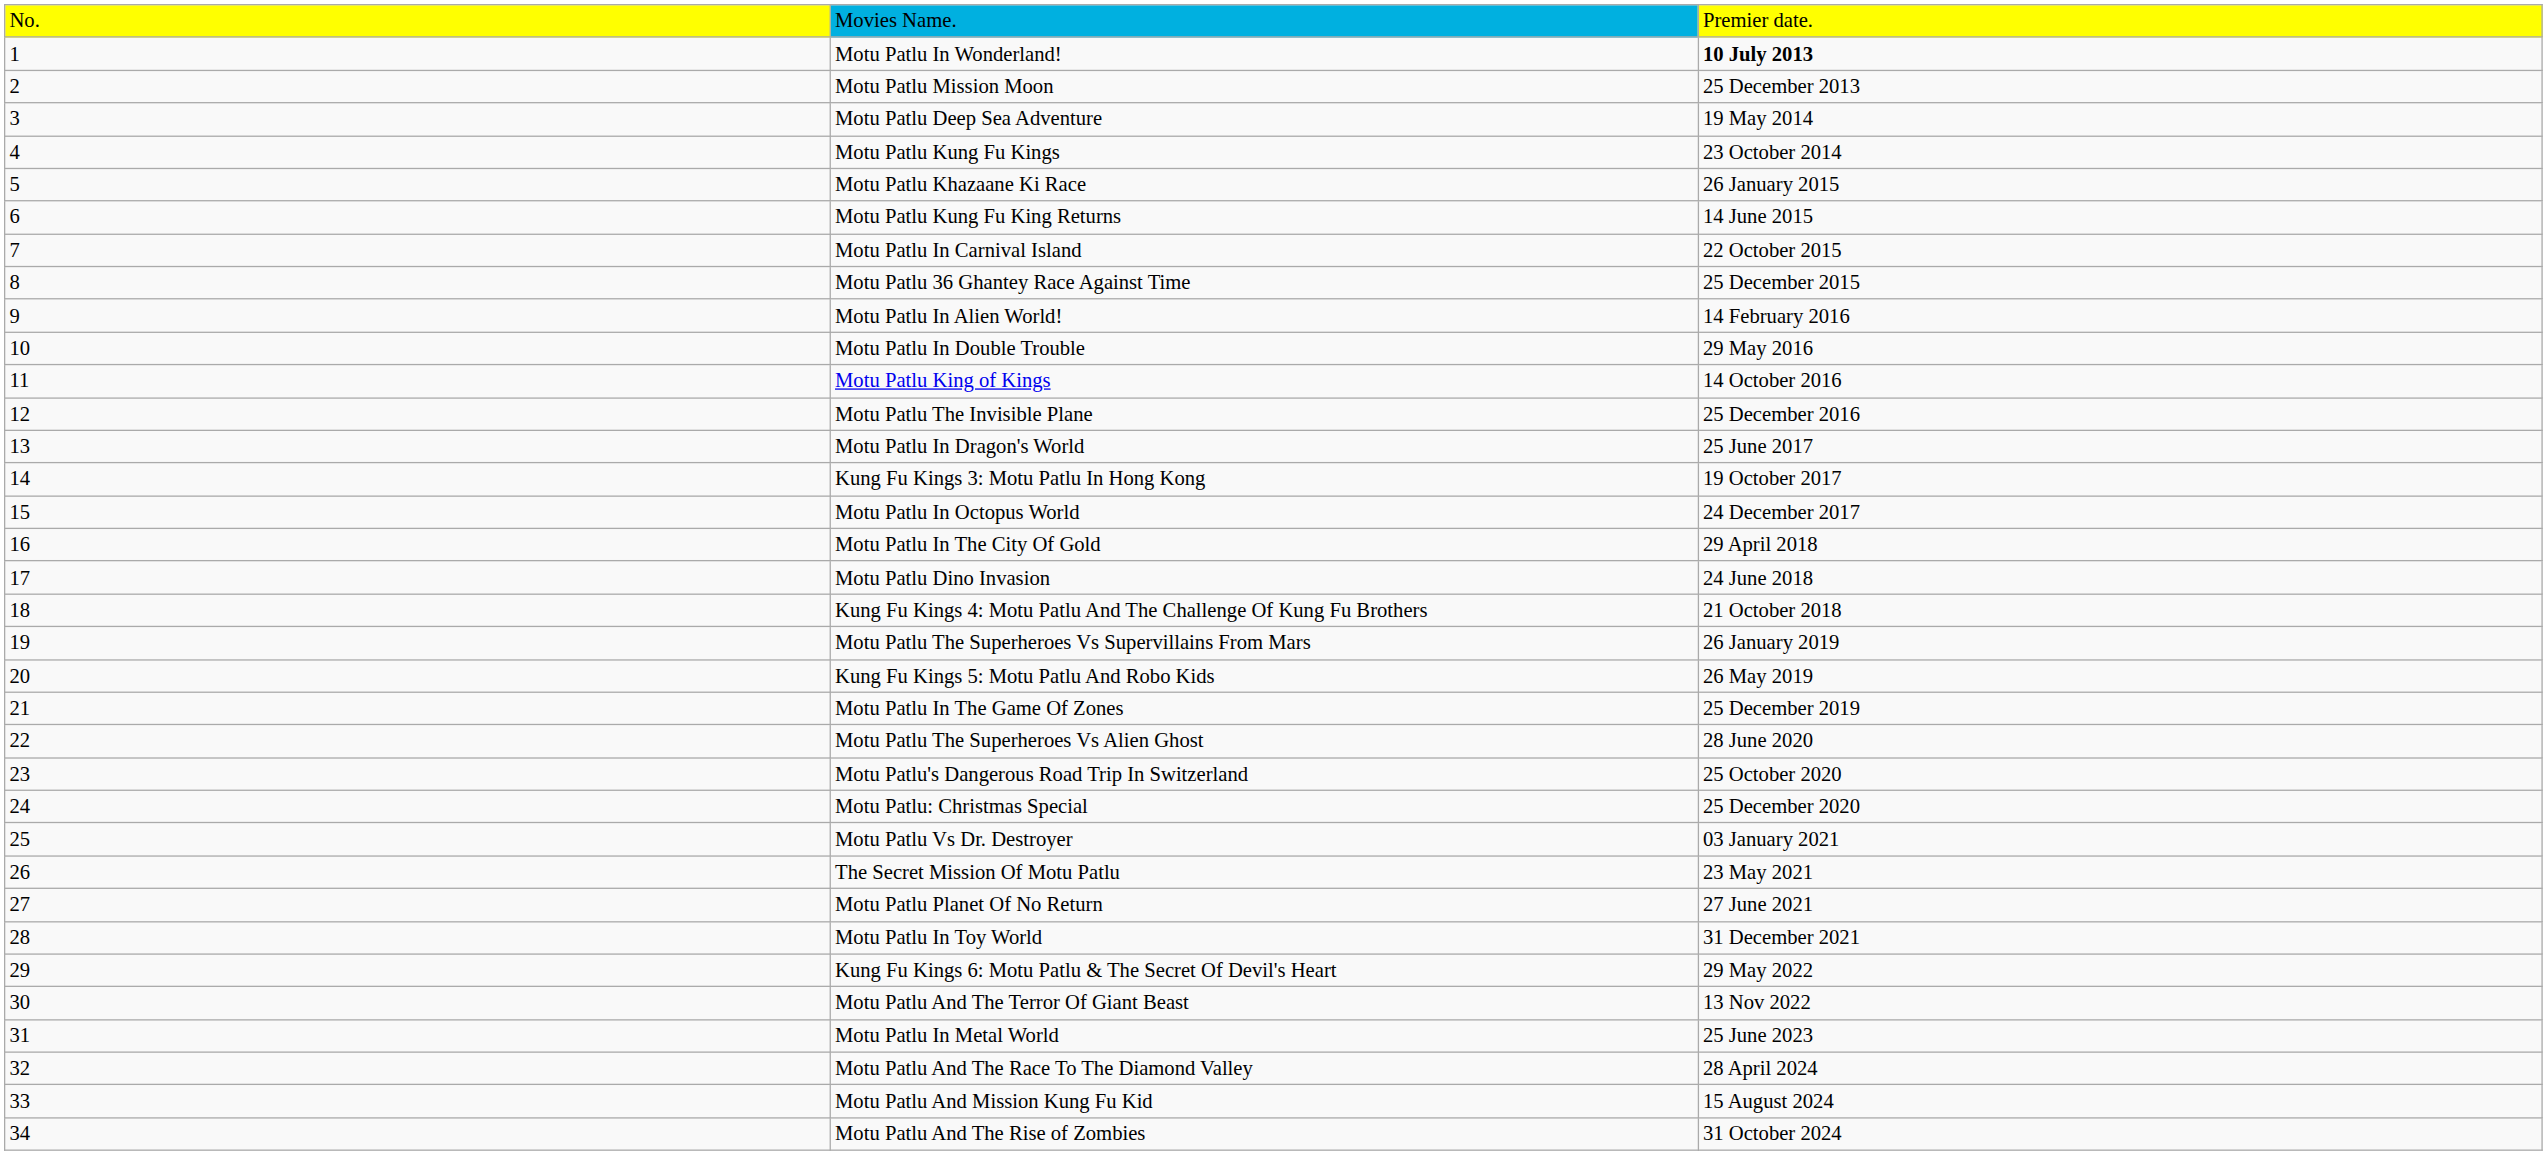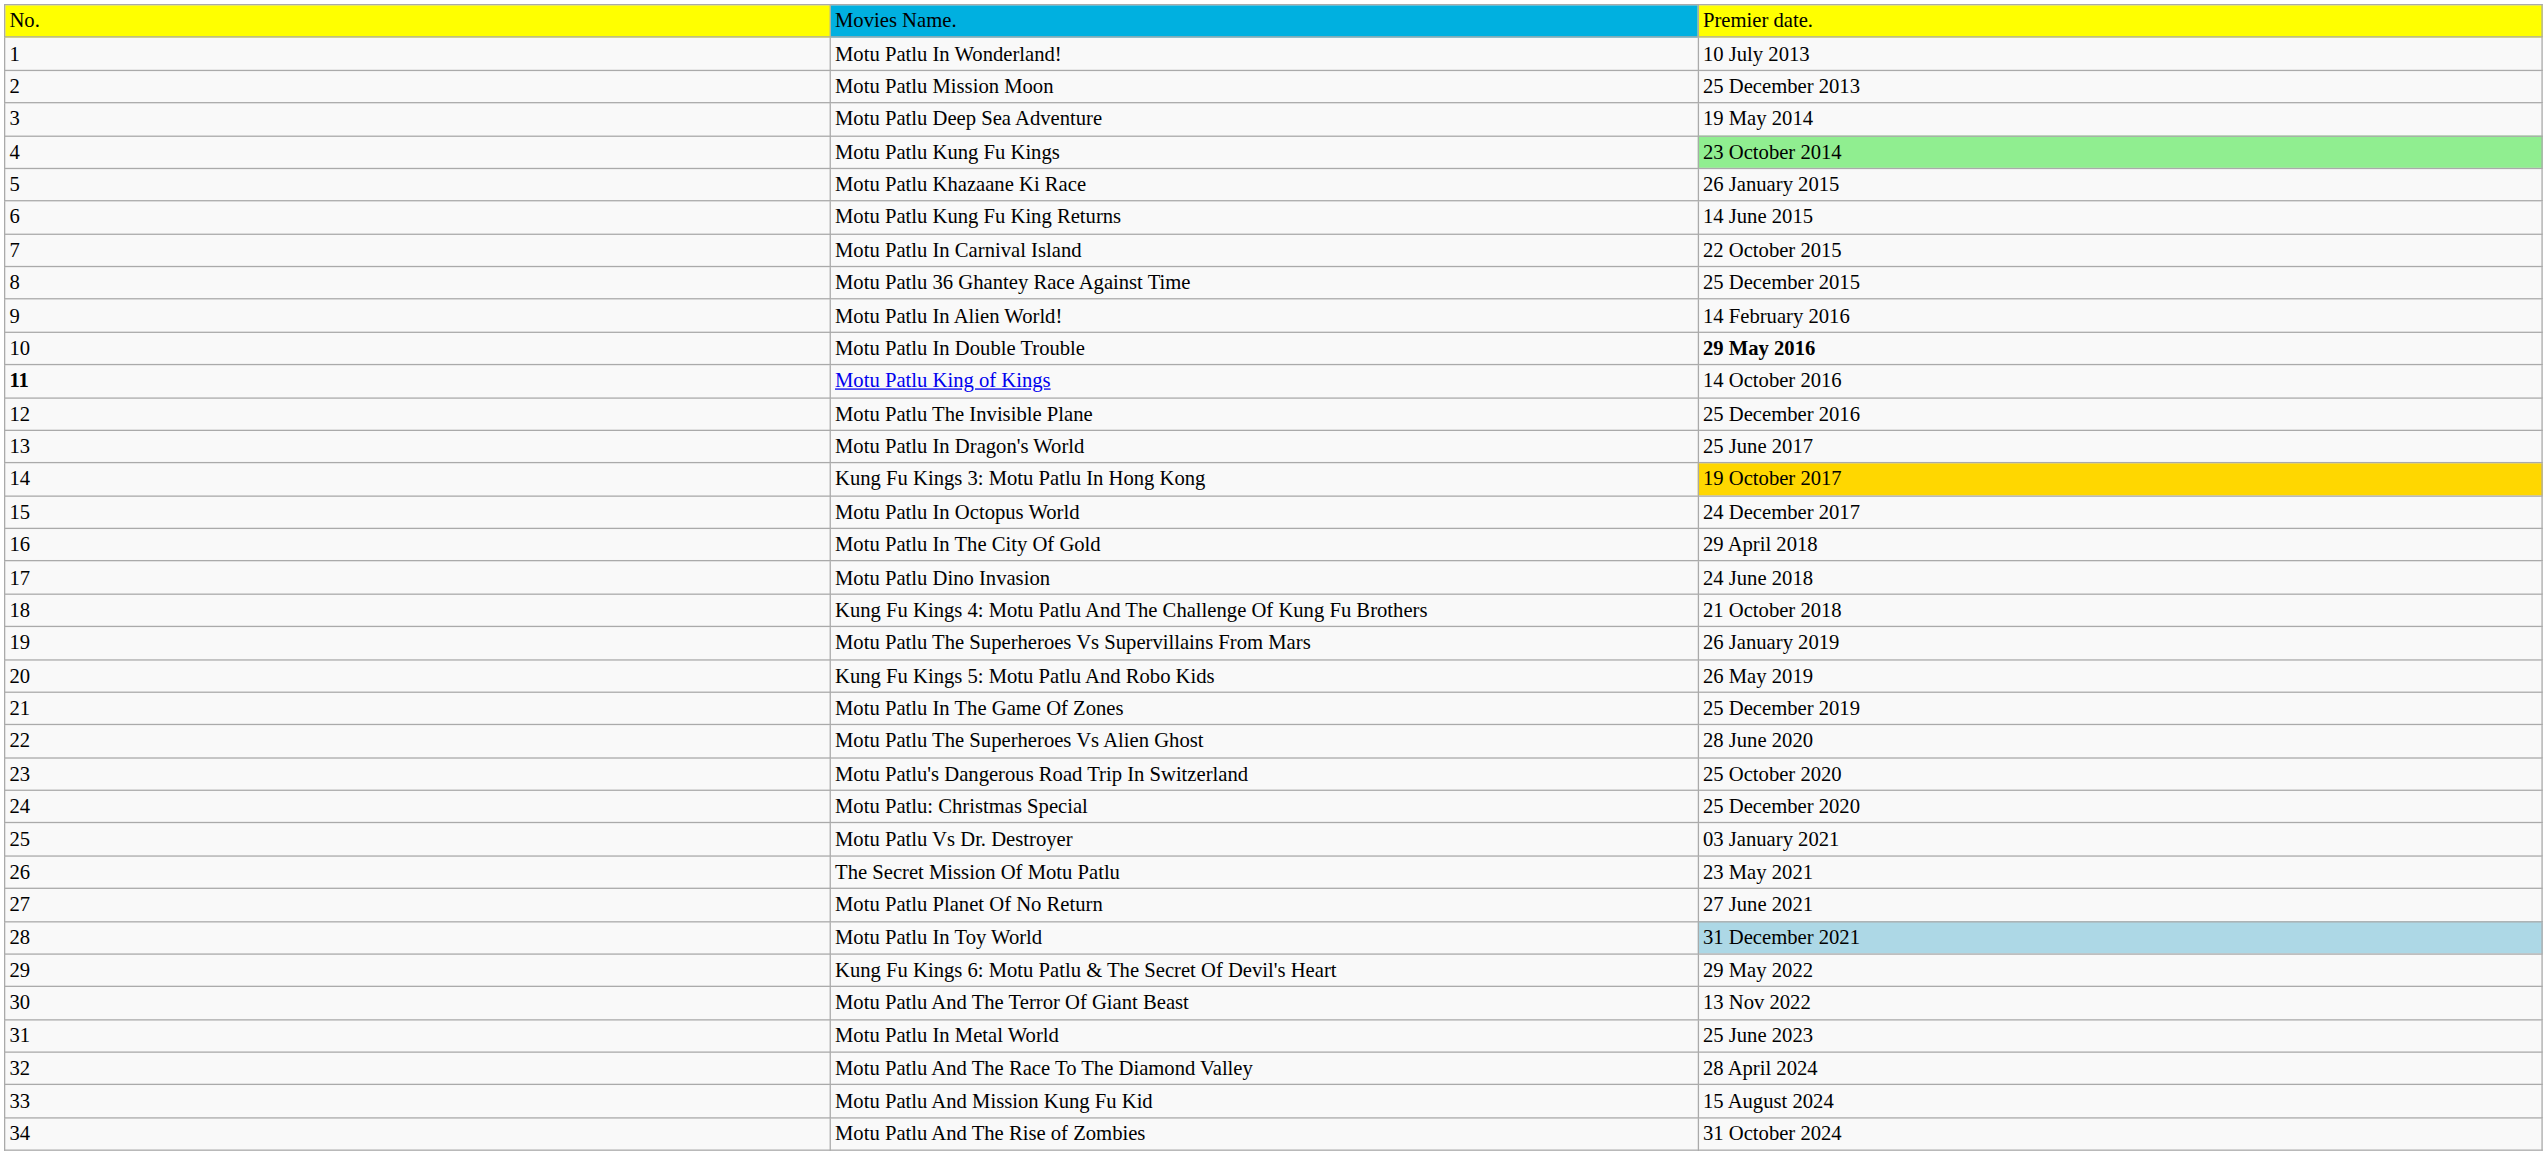(1758, 53) bold -> (1756, 53) normal
(1772, 151) no background -> (1772, 151) lightgreen background
(1758, 348) normal -> (1759, 348) bold
(19, 380) normal -> (19, 380) bold
(1772, 479) no background -> (1772, 479) gold background
(1781, 937) no background -> (1781, 937) lightblue background
